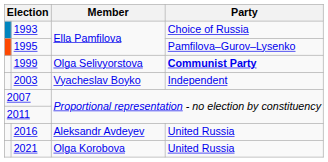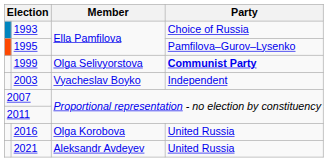(99, 132) Aleksandr Avdeyev -> (89, 132) Olga Korobova
(89, 149) Olga Korobova -> (99, 149) Aleksandr Avdeyev
